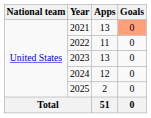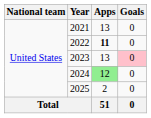(132, 27) lightsalmon background -> (132, 27) no background
(105, 43) normal -> (105, 43) bold
(132, 58) no background -> (132, 58) pink background
(105, 74) no background -> (105, 74) lightgreen background
